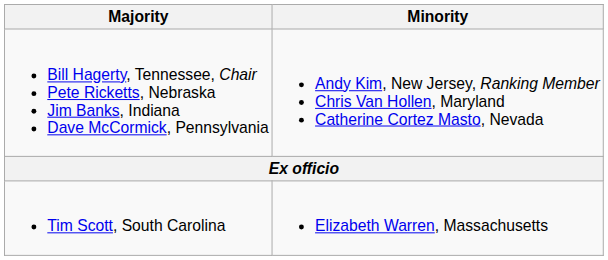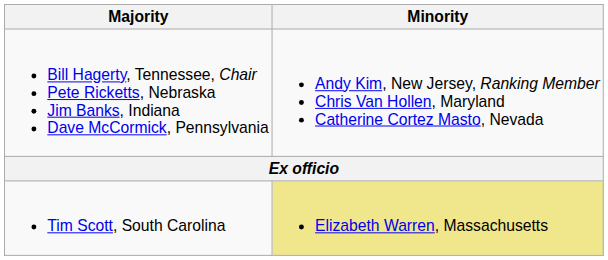(438, 227) no background -> (438, 227) khaki background
